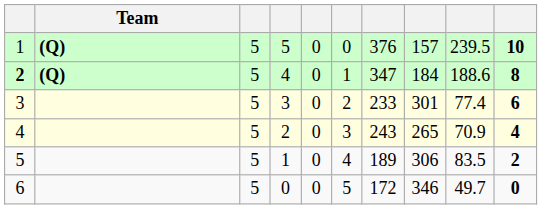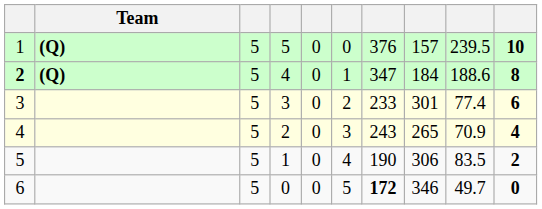(383, 160) 189 -> (383, 160) 190
(383, 189) normal -> (383, 189) bold
